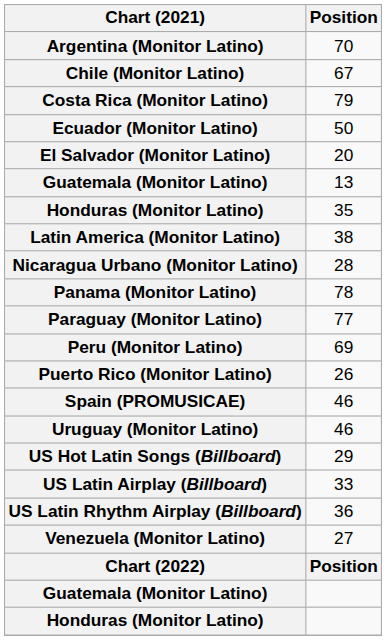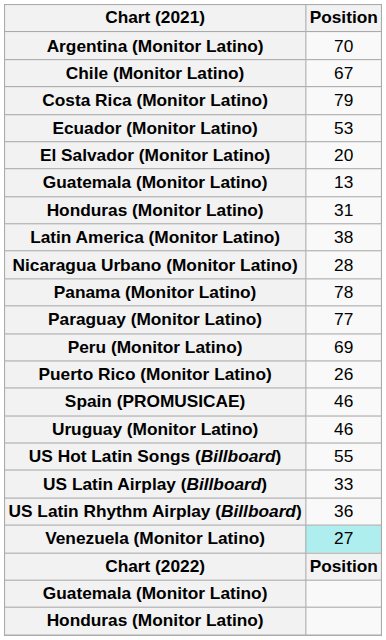(344, 127) 50 -> (344, 127) 53
(344, 210) 35 -> (344, 210) 31
(344, 456) 29 -> (344, 456) 55
(344, 538) no background -> (344, 538) paleturquoise background
